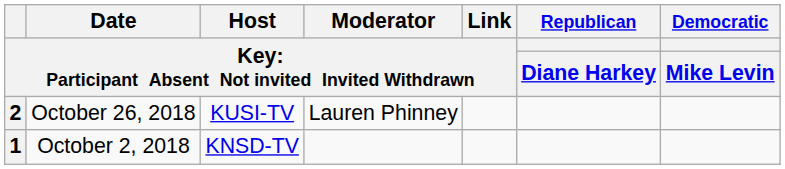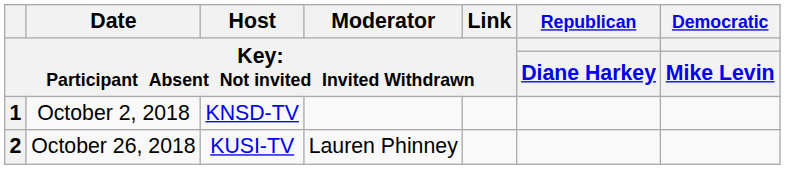rows swapped: (15, 146) <-> (15, 112)
